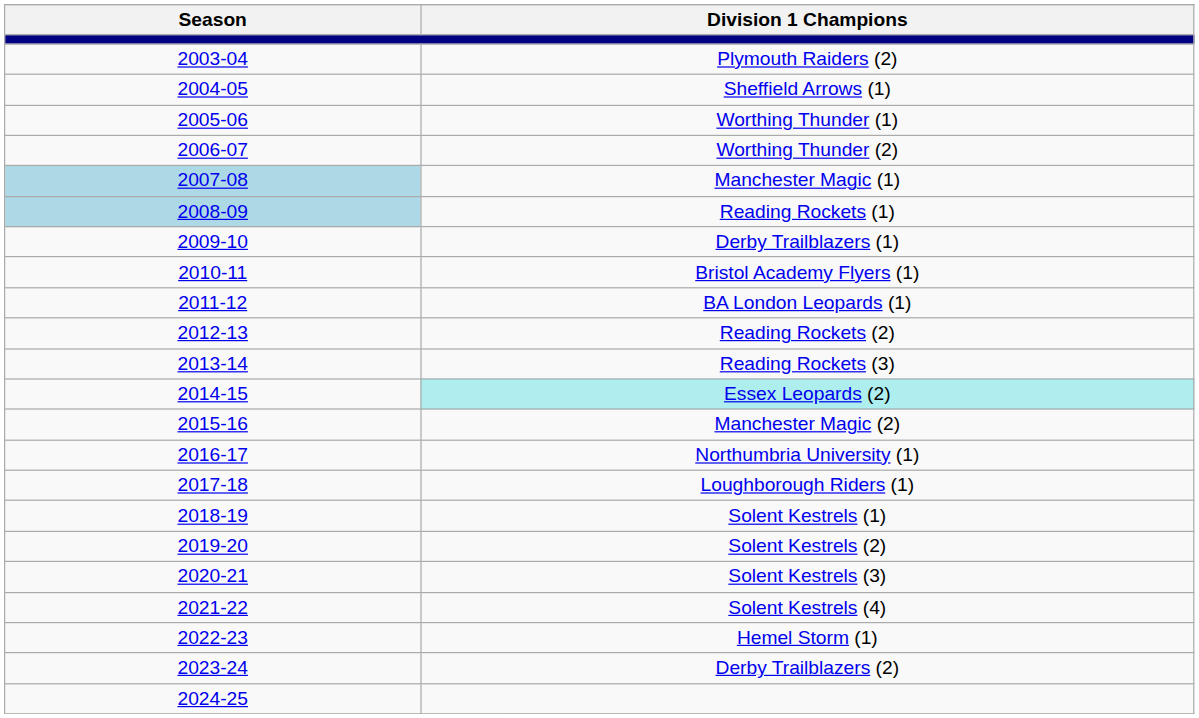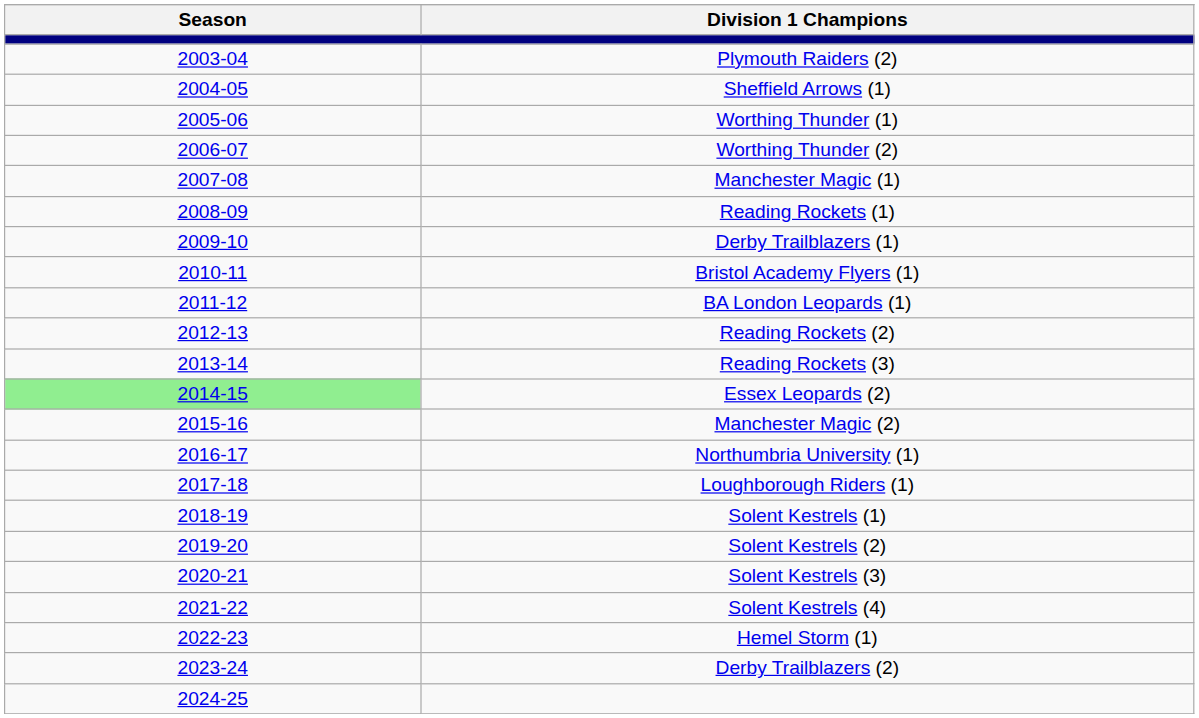(213, 180) lightblue background -> (213, 180) no background
(213, 211) lightblue background -> (213, 211) no background
(213, 393) no background -> (213, 393) lightgreen background
(807, 393) paleturquoise background -> (807, 393) no background
